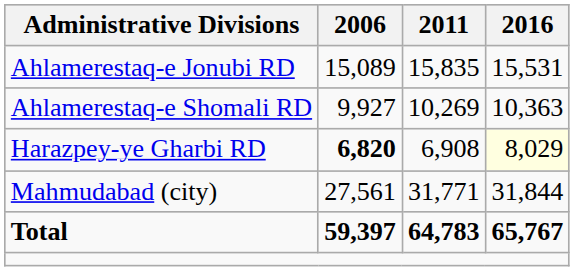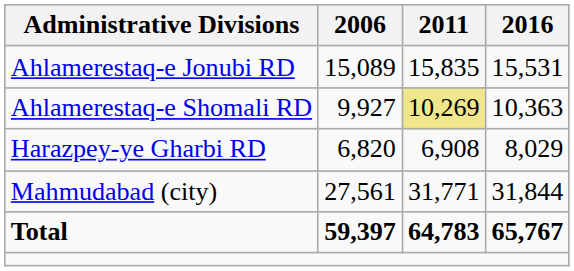(444, 107) no background -> (444, 107) khaki background
(367, 149) bold -> (367, 149) normal
(534, 149) lightyellow background -> (534, 149) no background
